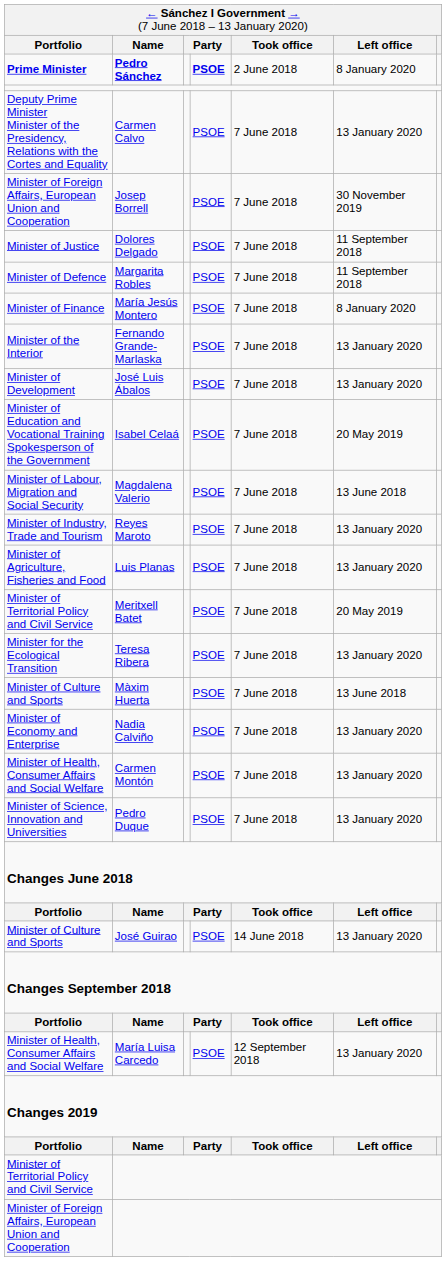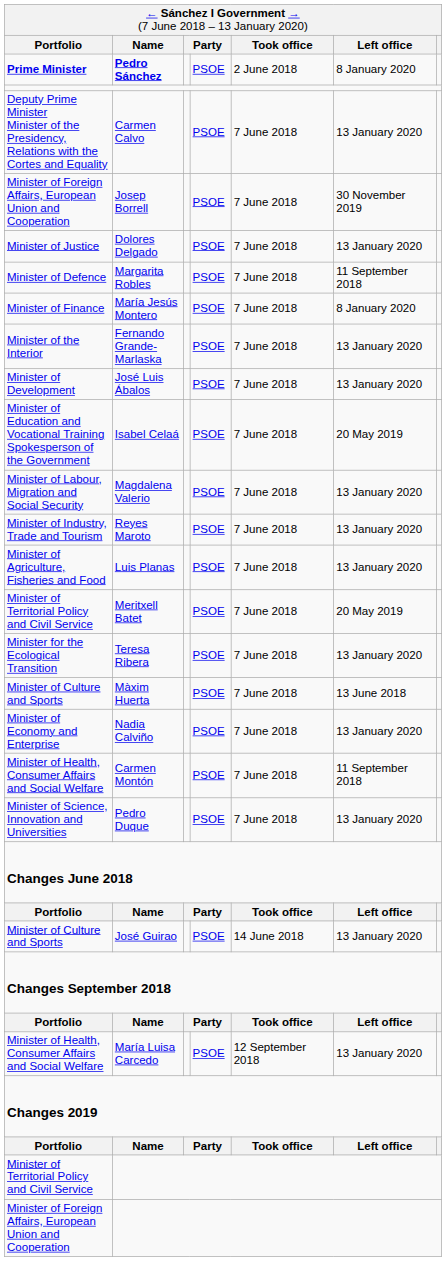(209, 69) bold -> (209, 69) normal
(372, 246) 11 September 2018 -> (379, 246) 13 January 2020
(371, 492) 13 June 2018 -> (379, 492) 13 January 2020
(379, 775) 13 January 2020 -> (372, 775) 11 September 2018
